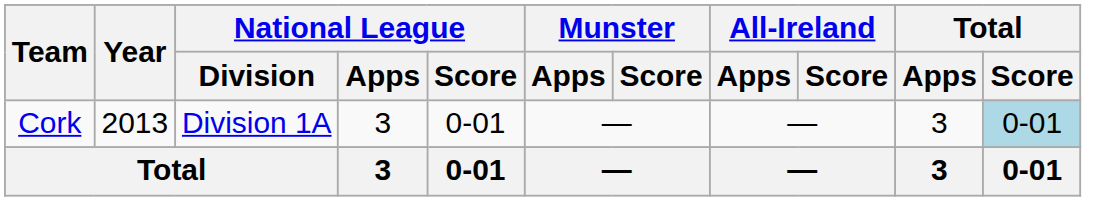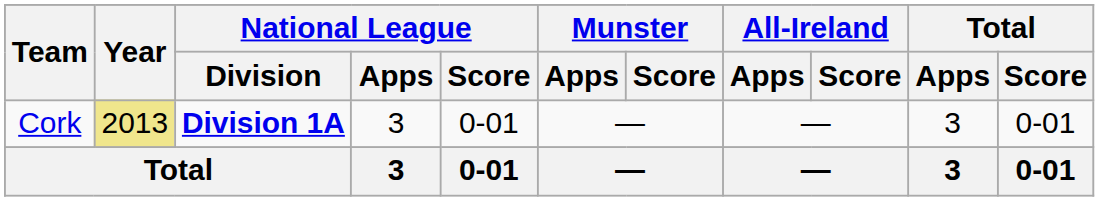(135, 123) no background -> (135, 123) khaki background
(257, 123) normal -> (263, 123) bold
(1032, 123) lightblue background -> (1045, 123) no background
